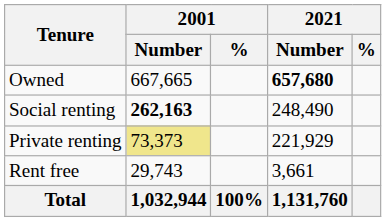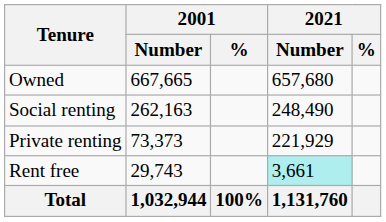(303, 79) bold -> (303, 79) normal
(161, 110) bold -> (161, 110) normal
(157, 140) khaki background -> (157, 140) no background
(293, 170) no background -> (293, 170) paleturquoise background
